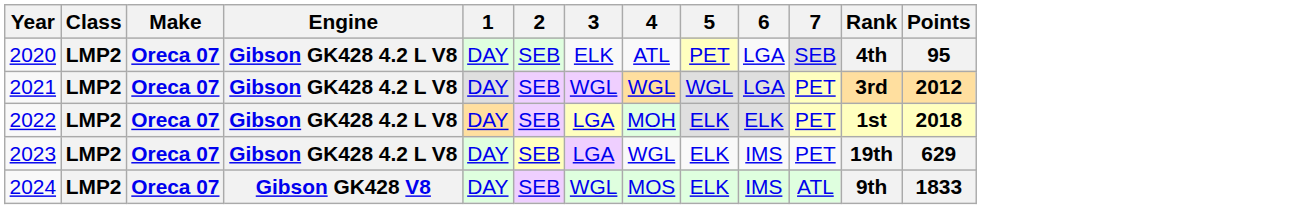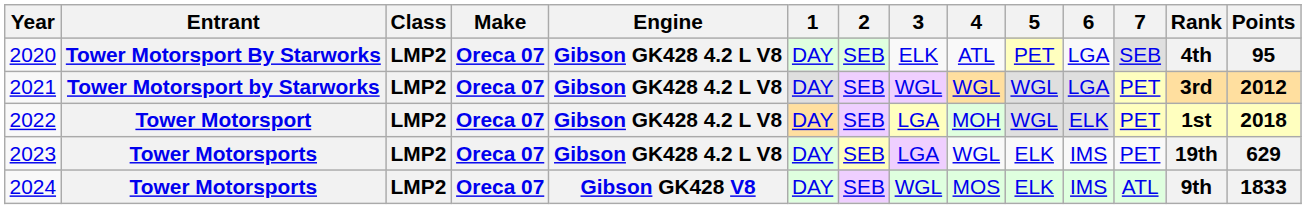+ column: (223, 22)
(709, 121) ELK -> (1034, 121) WGL
